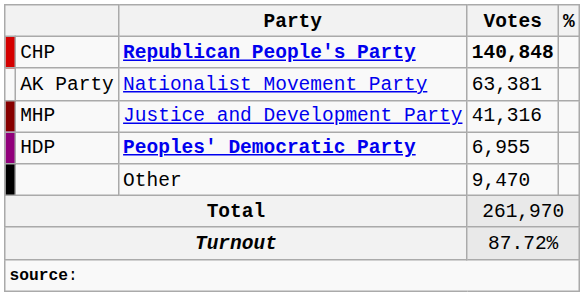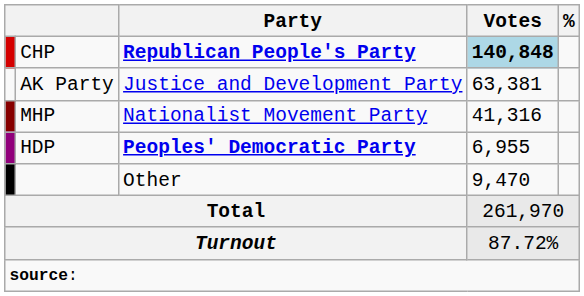(513, 52) no background -> (513, 52) lightblue background
(275, 84) Nationalist Movement Party -> (293, 84) Justice and Development Party
(293, 116) Justice and Development Party -> (275, 116) Nationalist Movement Party
